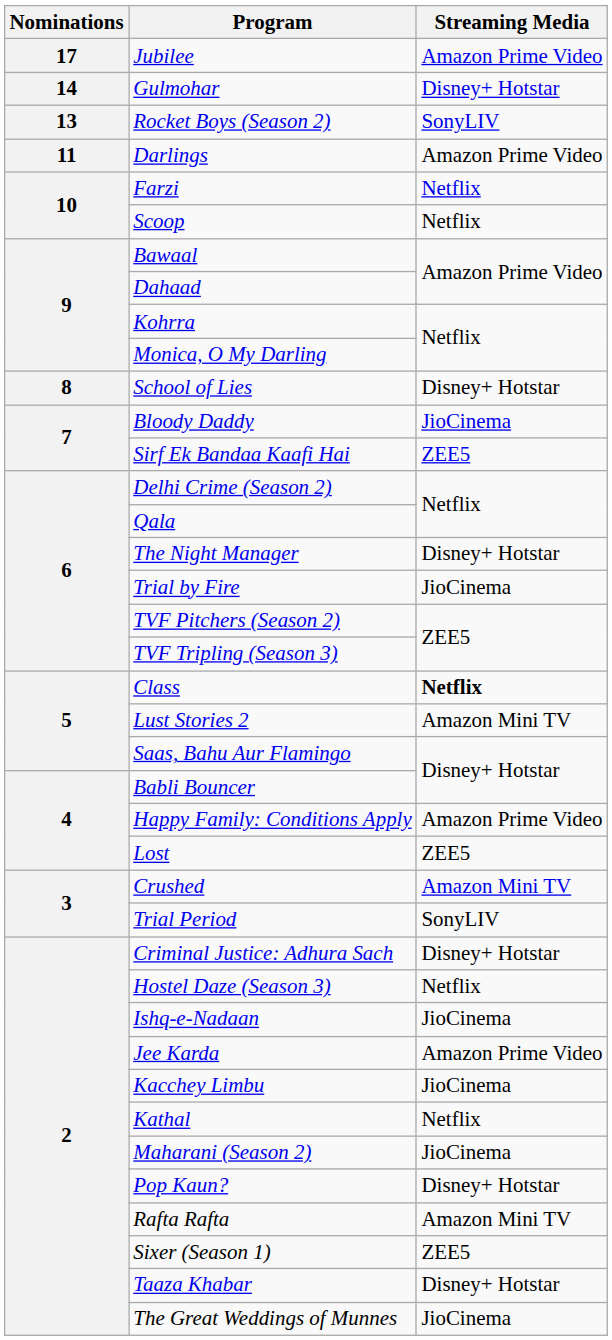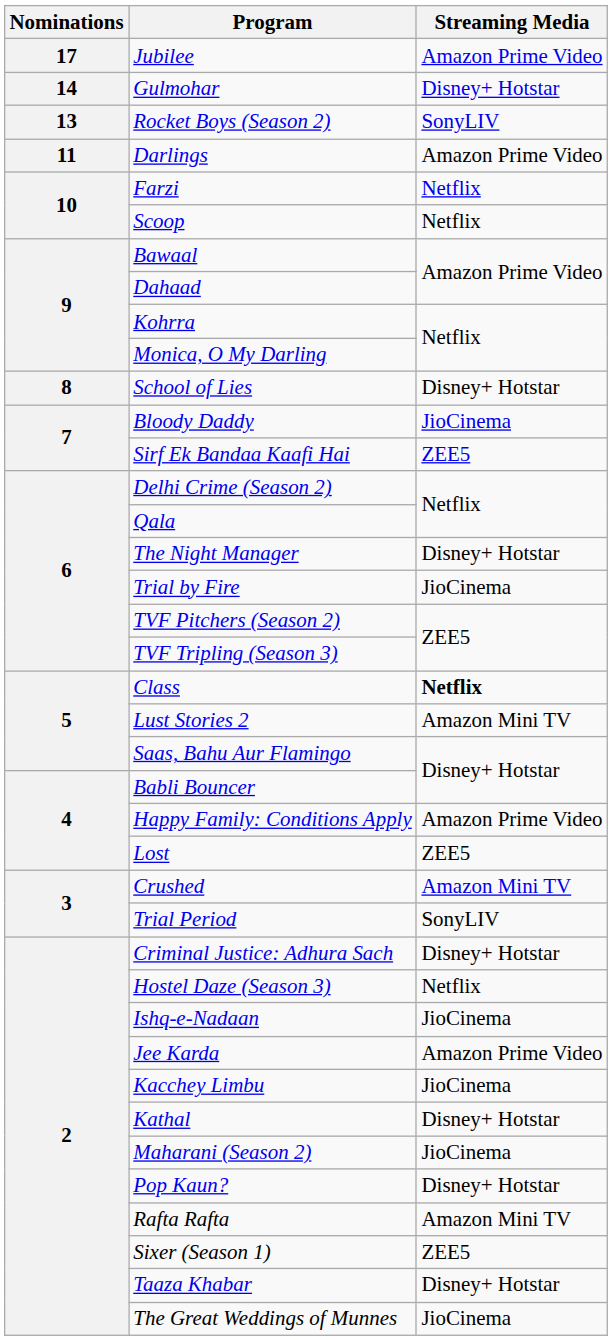(451, 1119) Netflix -> (490, 1119) Disney+ Hotstar
